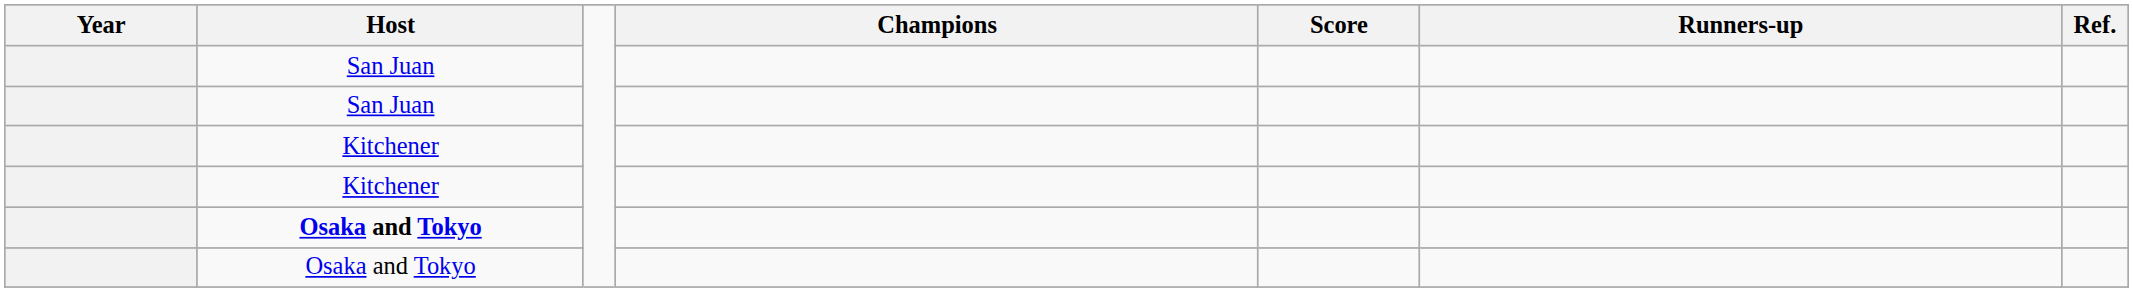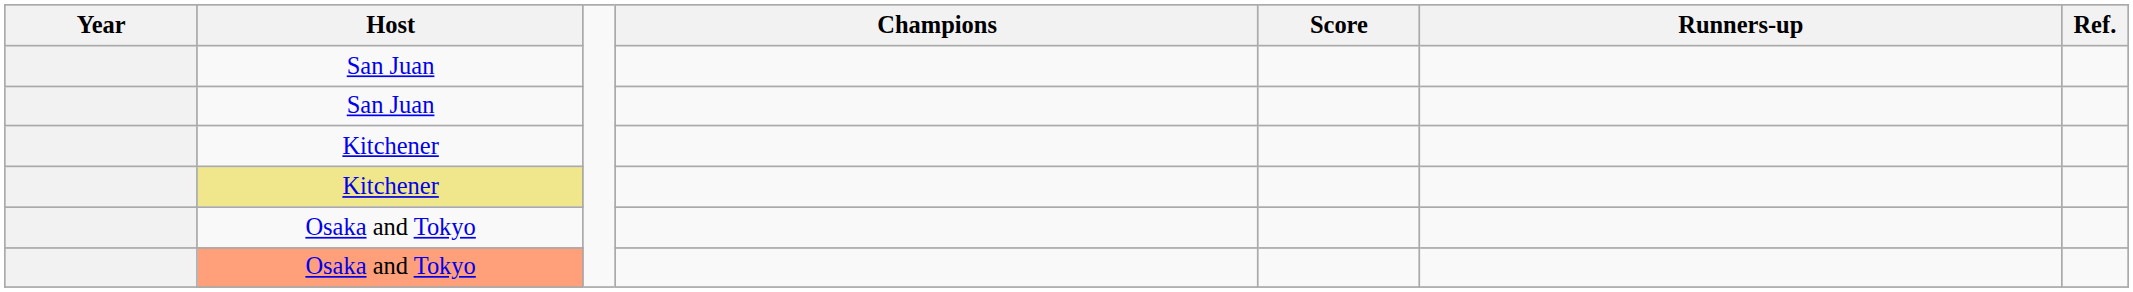(391, 186) no background -> (391, 186) khaki background
(391, 226) bold -> (391, 226) normal
(391, 267) no background -> (391, 267) lightsalmon background
